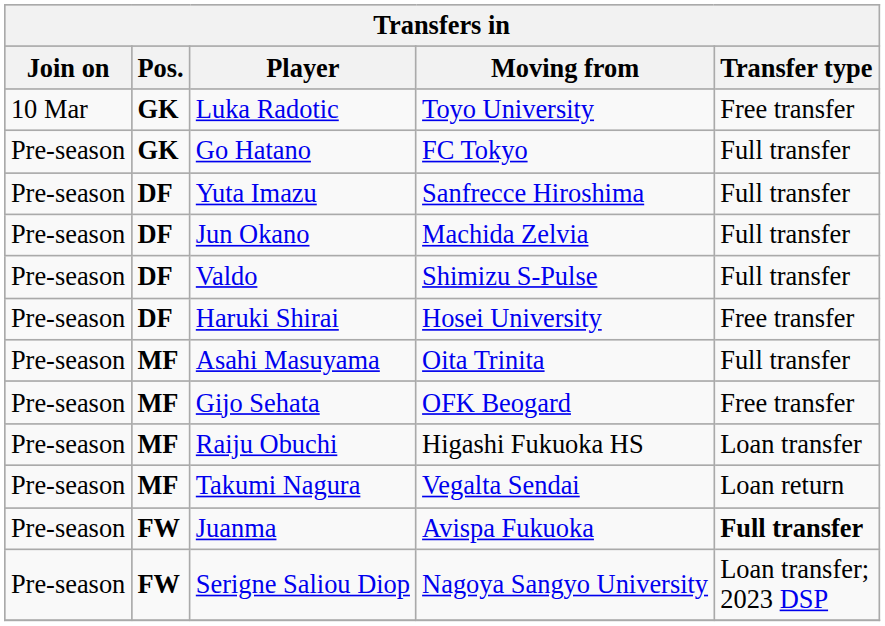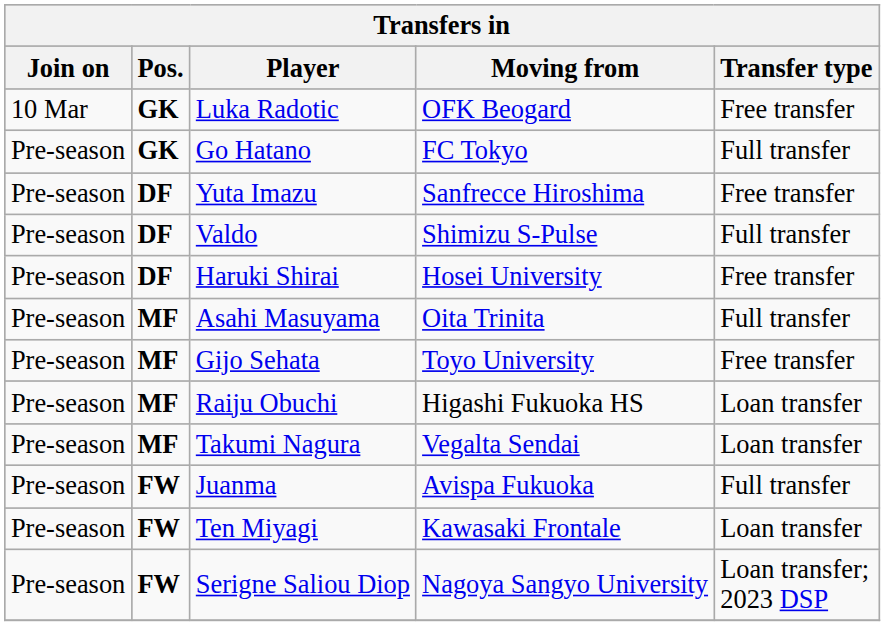(508, 109) Toyo University -> (497, 109) OFK Beogard
(785, 192) Full transfer -> (787, 192) Free transfer
- row: (253, 234)
(497, 402) OFK Beogard -> (508, 360) Toyo University
(782, 485) Loan return -> (791, 444) Loan transfer
(792, 527) bold -> (785, 485) normal
+ row: (257, 527)
